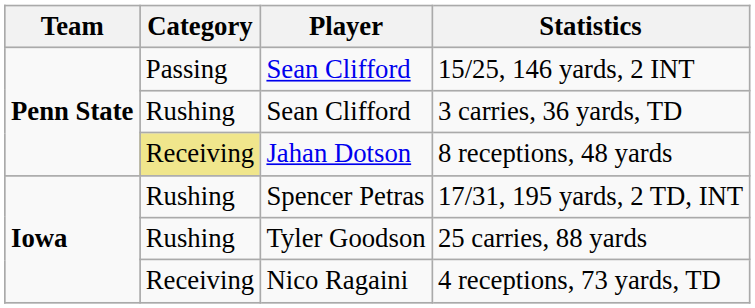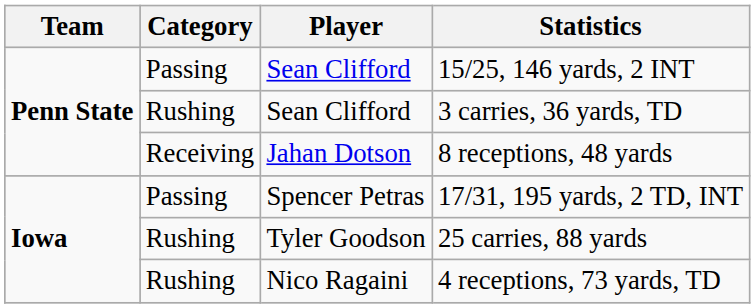(200, 153) khaki background -> (200, 153) no background
(190, 195) Rushing -> (187, 195) Passing
(200, 280) Receiving -> (190, 280) Rushing
